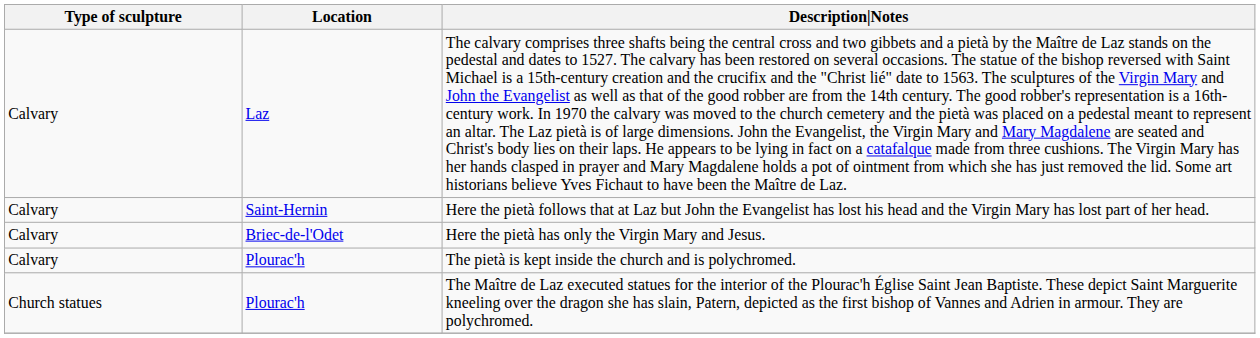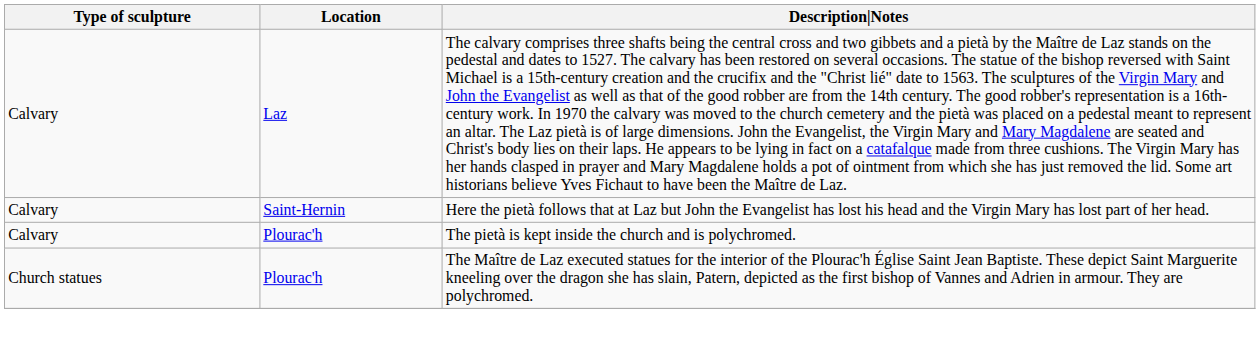- row: (606, 234)
